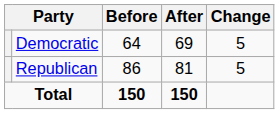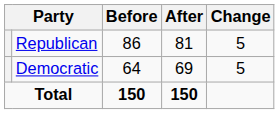rows swapped: (57, 69) <-> (57, 43)
